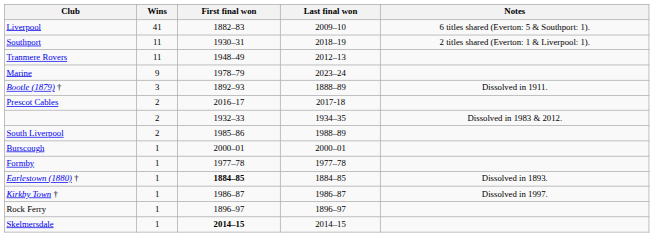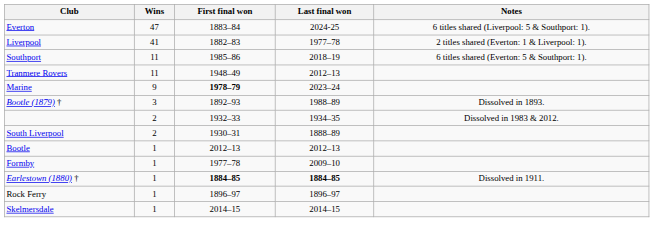+ row: (20, 27)
(330, 27) 2009–10 -> (325, 42) 1977–78
(515, 27) 6 titles shared (Everton: 5 & Southport: 1). -> (511, 42) 2 titles shared (Everton: 1 & Liverpool: 1).
(229, 42) 1930–31 -> (225, 57) 1985–86
(515, 42) 2 titles shared (Everton: 1 & Liverpool: 1). -> (511, 57) 6 titles shared (Everton: 5 & Southport: 1).
(229, 72) normal -> (225, 87) bold
(330, 87) 1888–89 -> (325, 103) 1988–89
(515, 87) Dissolved in 1911. -> (511, 103) Dissolved in 1893.
- row: (32, 103)
(229, 133) 1985–86 -> (225, 133) 1930–31
(330, 133) 1988–89 -> (325, 133) 1888–89
+ row: (18, 148)
- row: (25, 148)
(330, 163) 1977–78 -> (325, 163) 2009–10
(330, 178) normal -> (325, 178) bold
(515, 178) Dissolved in 1893. -> (511, 178) Dissolved in 1911.
- row: (32, 194)
(229, 224) bold -> (225, 209) normal
